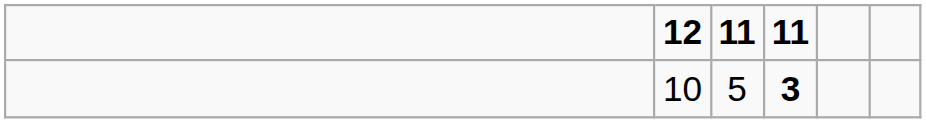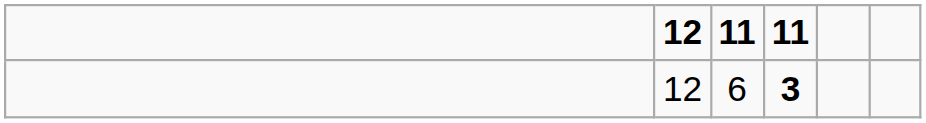(683, 88) 10 -> (683, 88) 12
(737, 88) 5 -> (737, 88) 6
